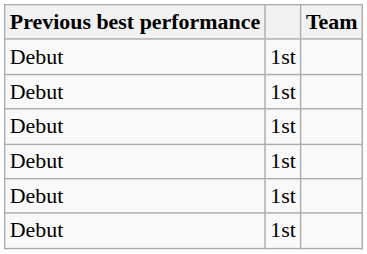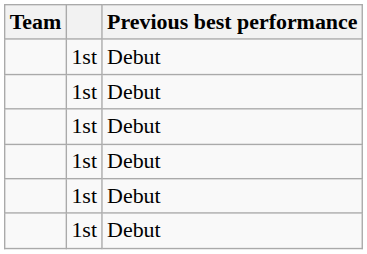columns swapped: (332, 21) <-> (135, 21)
